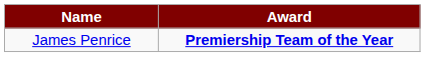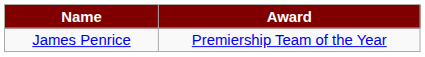(289, 40) bold -> (289, 40) normal
